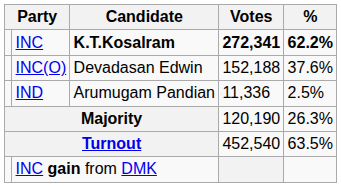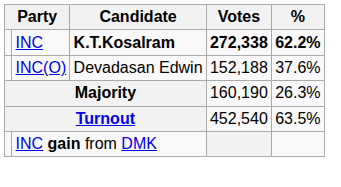(251, 42) 272,341 -> (239, 42) 272,338
- row: (29, 93)
(251, 118) 120,190 -> (239, 93) 160,190
